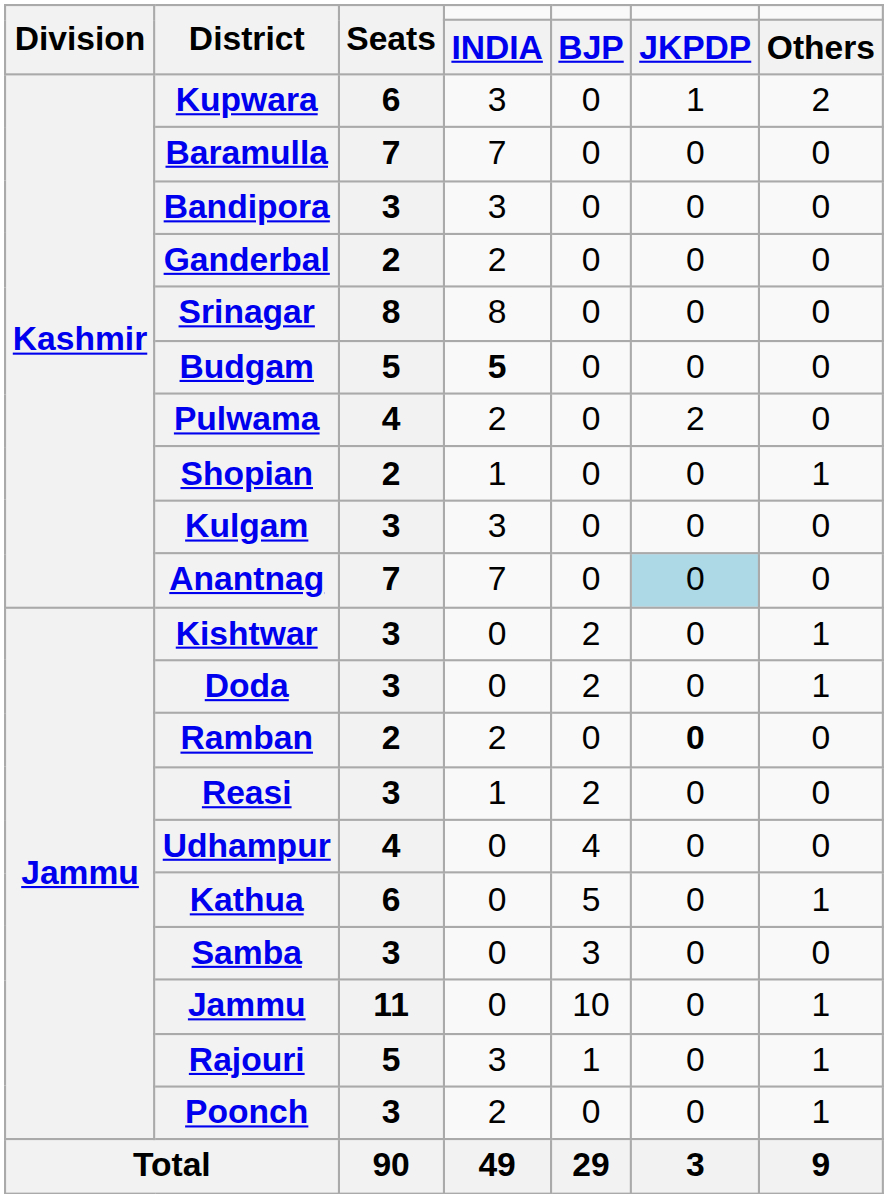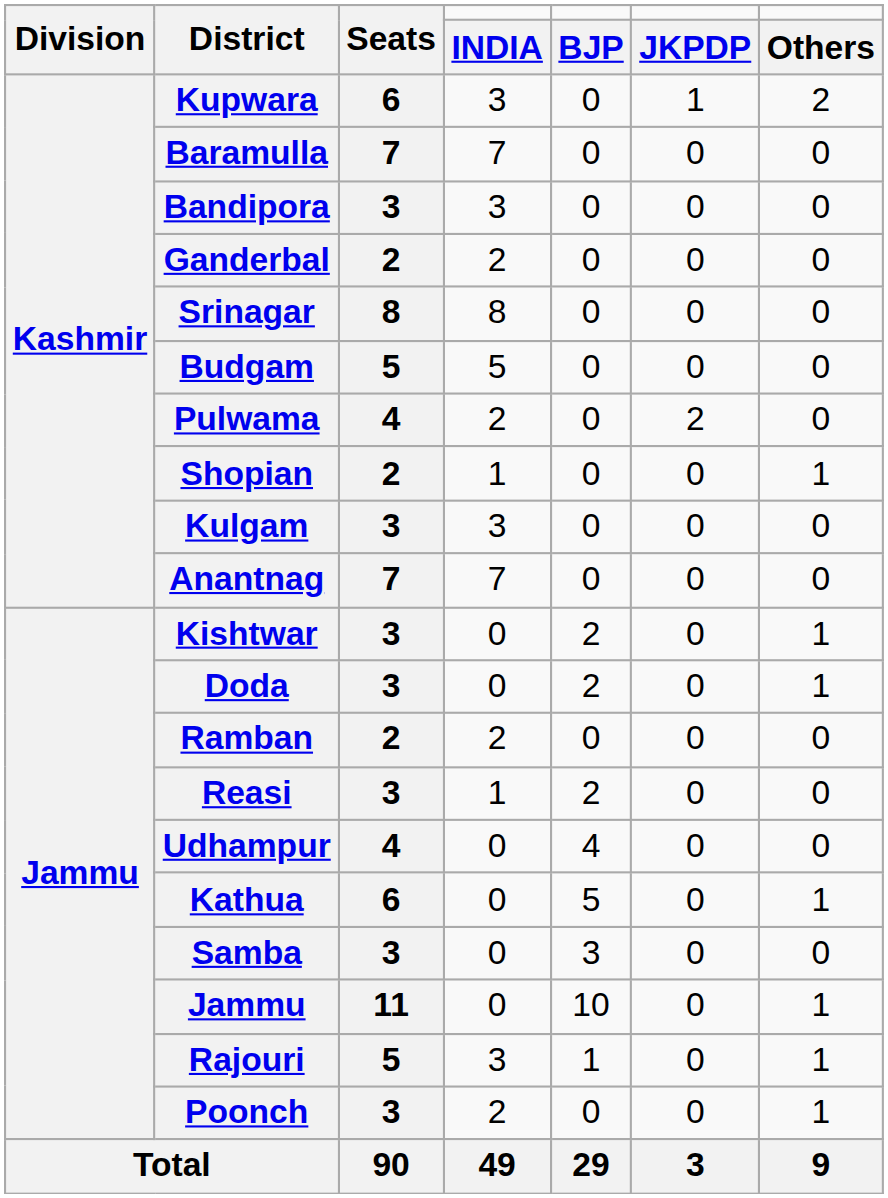(497, 366) bold -> (497, 366) normal
(695, 579) lightblue background -> (695, 579) no background
(695, 739) bold -> (695, 739) normal
